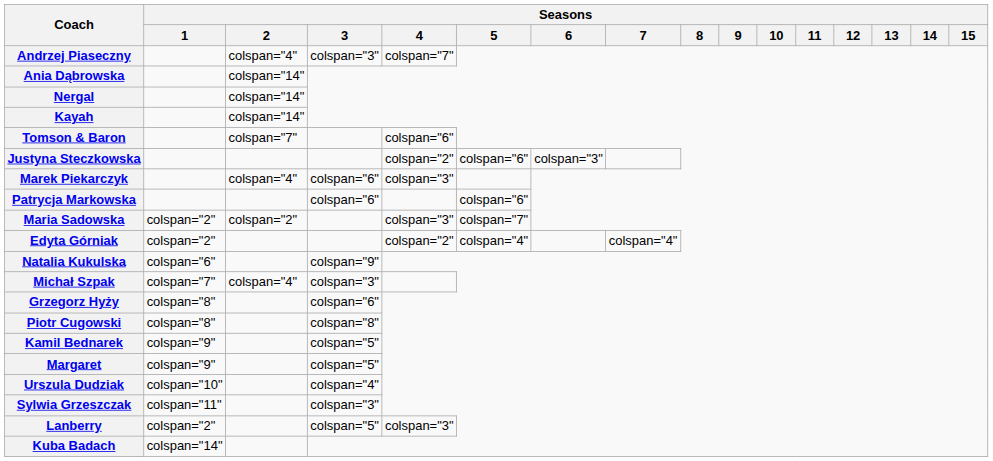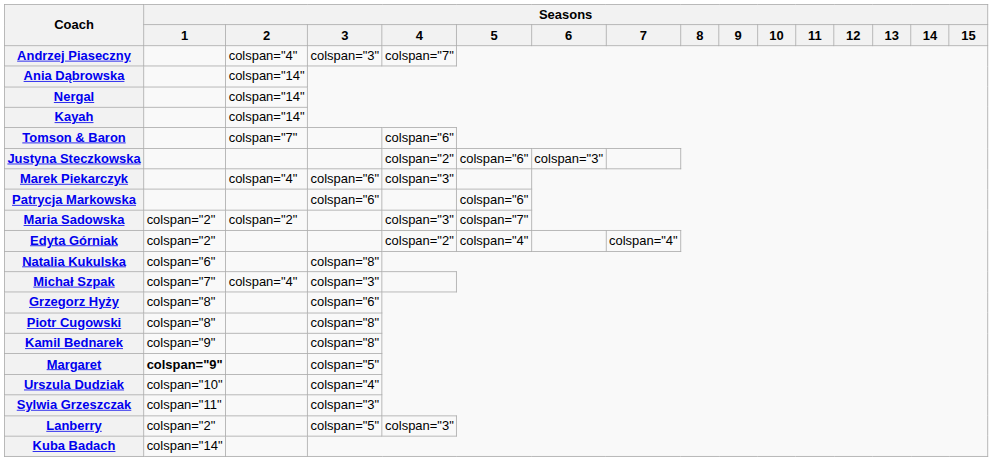(345, 261) colspan="9" -> (345, 261) colspan="8"
(345, 343) colspan="5" -> (345, 343) colspan="8"
(181, 364) normal -> (185, 364) bold
